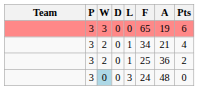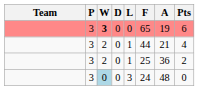(104, 28) normal -> (104, 28) bold
(145, 45) 34 -> (145, 45) 44
